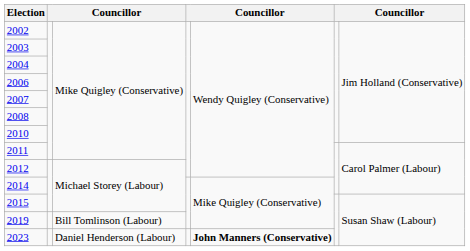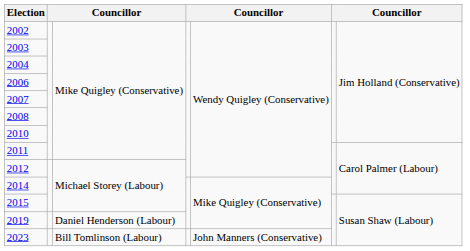(108, 220) Bill Tomlinson (Labour) -> (115, 220) Daniel Henderson (Labour)
(115, 237) Daniel Henderson (Labour) -> (108, 237) Bill Tomlinson (Labour)
(262, 237) bold -> (257, 237) normal
